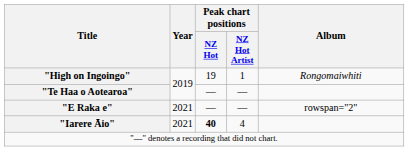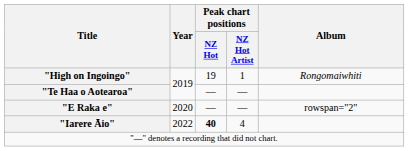(183, 108) 2021 -> (183, 108) 2020
(183, 124) 2021 -> (183, 124) 2022
